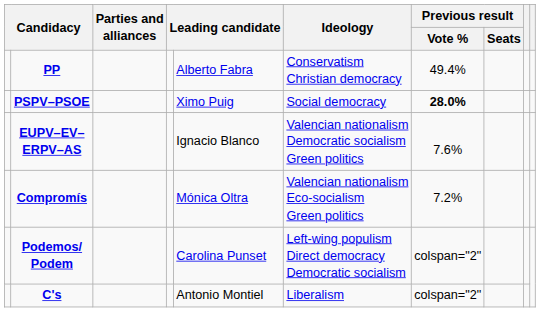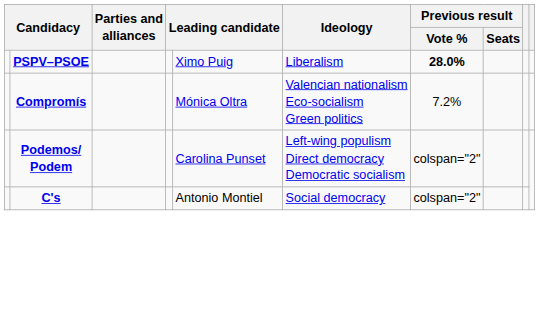- row: (52, 70)
(336, 101) Social democracy -> (314, 61) Liberalism
- row: (52, 141)
(315, 295) Liberalism -> (335, 198) Social democracy
